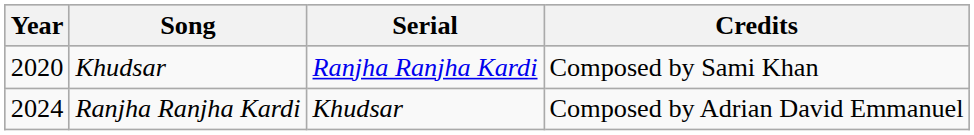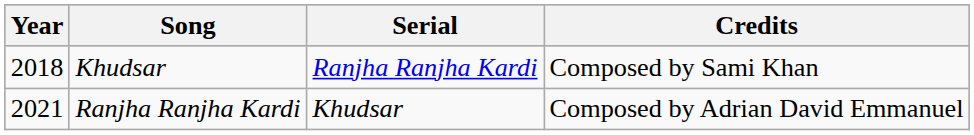(37, 66) 2020 -> (37, 66) 2018
(37, 108) 2024 -> (37, 108) 2021
